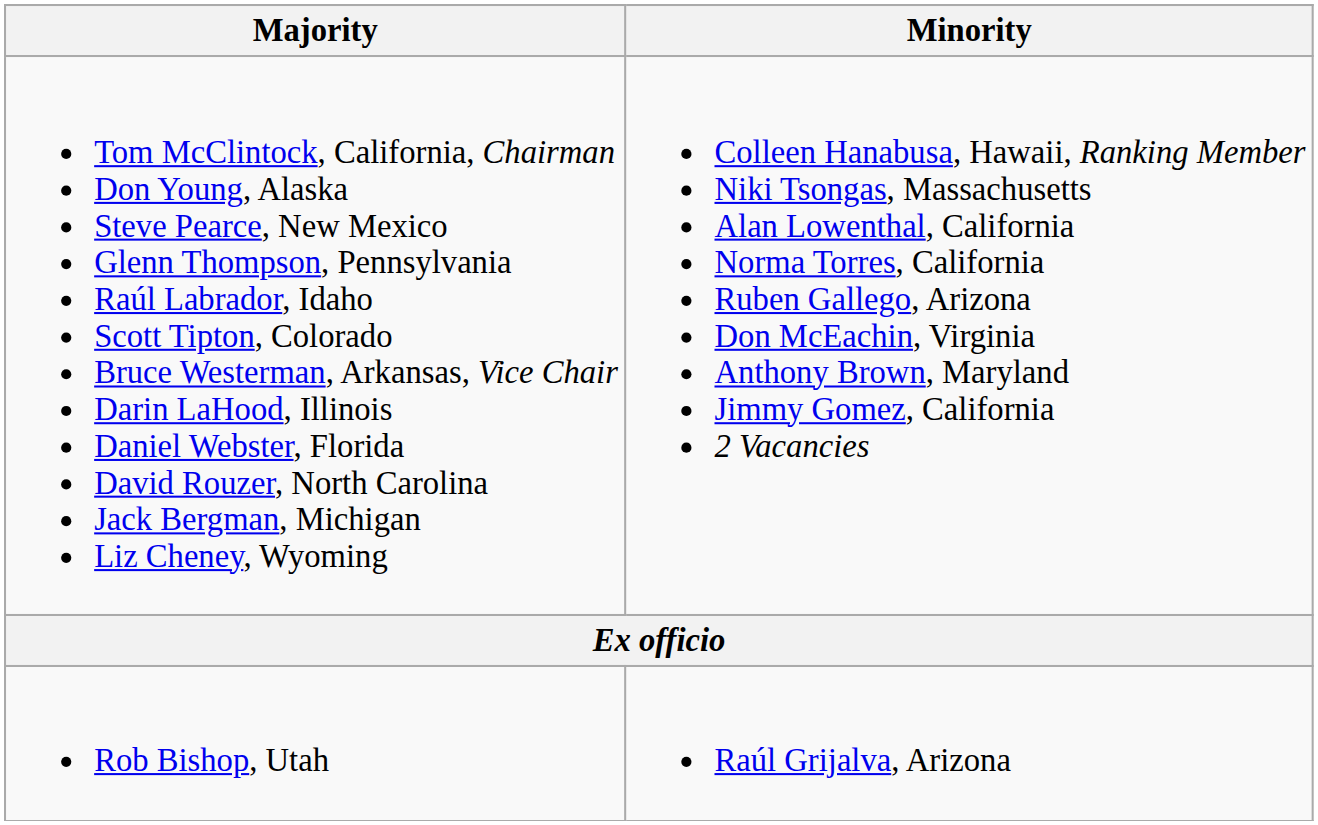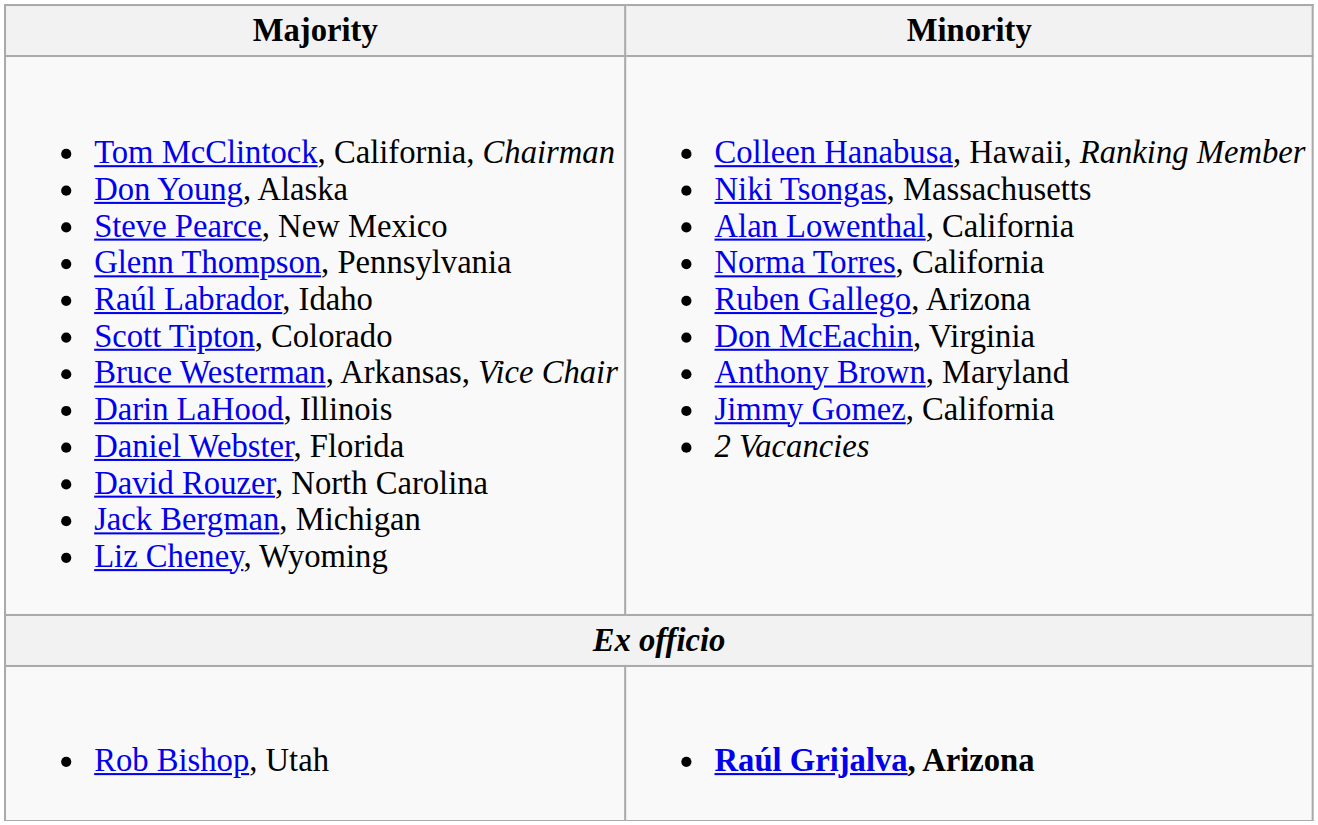(969, 761) normal -> (969, 761) bold
